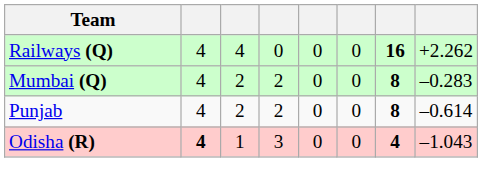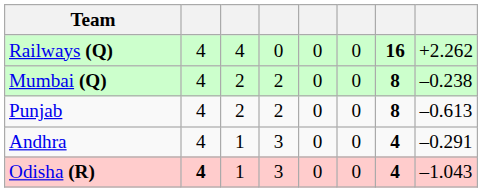(446, 80) –0.283 -> (446, 80) –0.238
(446, 111) –0.614 -> (446, 111) –0.613
+ row: (38, 141)
